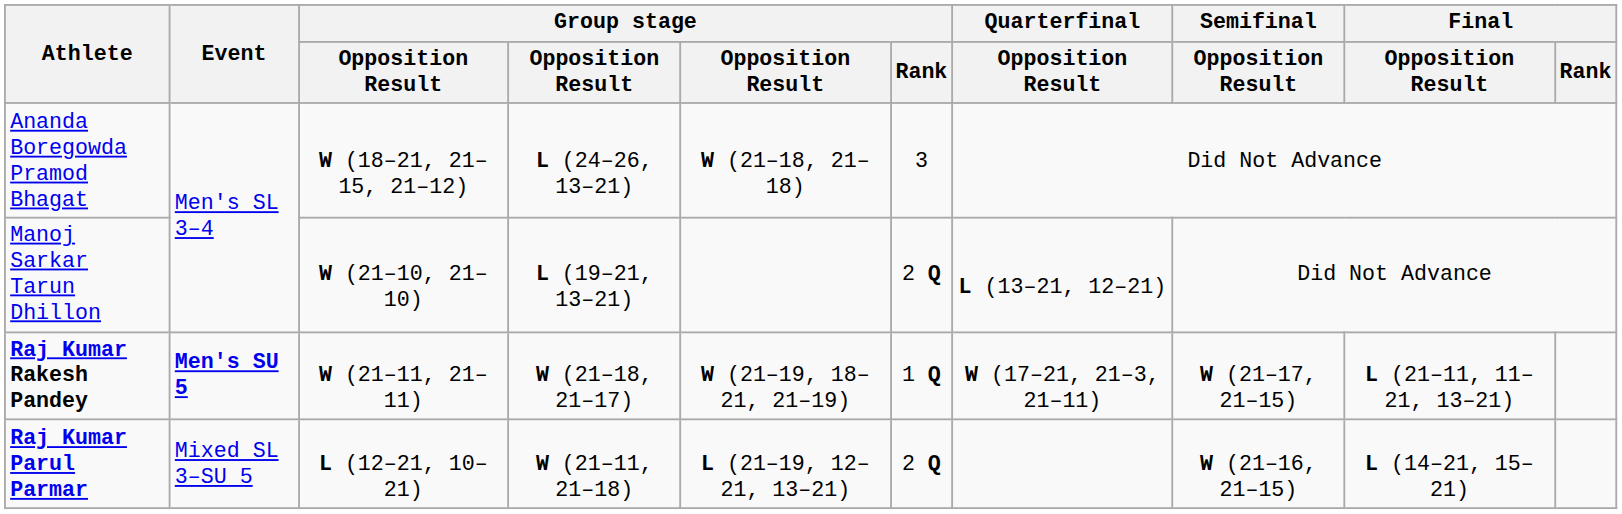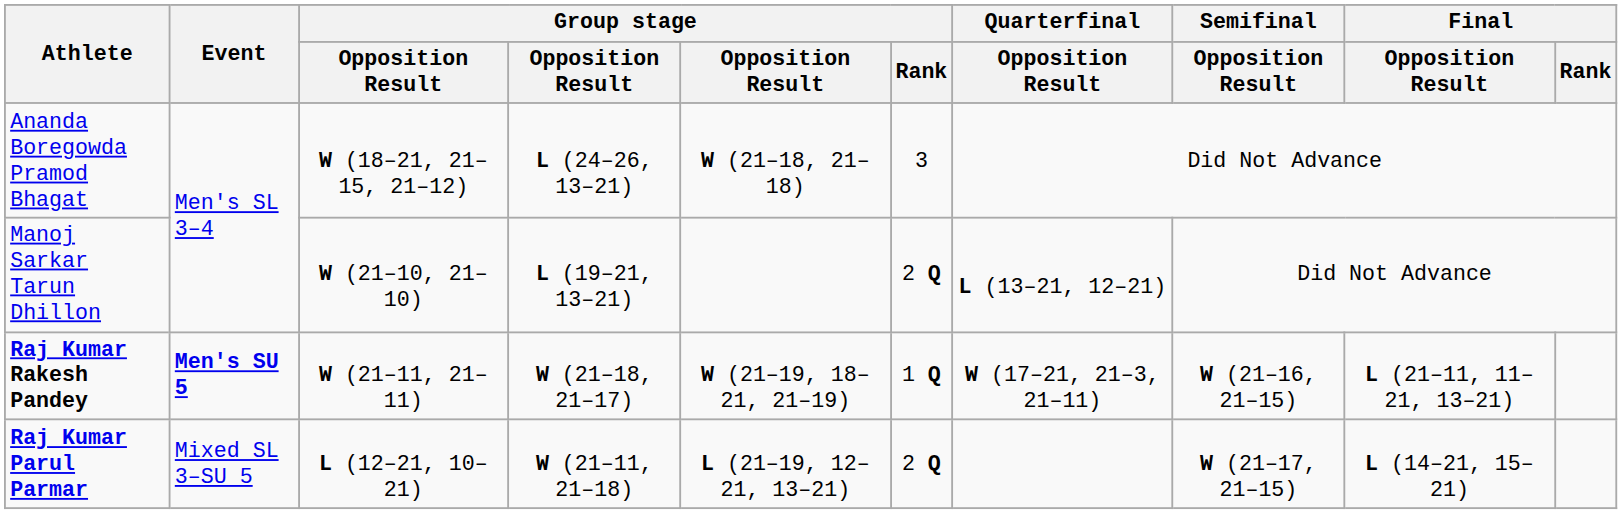(1258, 388) W (21–17, 21–15) -> (1258, 388) W (21–16, 21–15)
(1258, 477) W (21–16, 21–15) -> (1258, 477) W (21–17, 21–15)
